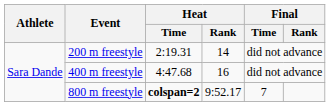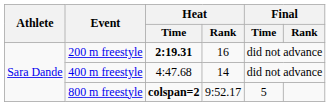(174, 53) normal -> (174, 53) bold
(223, 53) 14 -> (223, 53) 16
(223, 72) 16 -> (223, 72) 14
(264, 92) 7 -> (264, 92) 5
